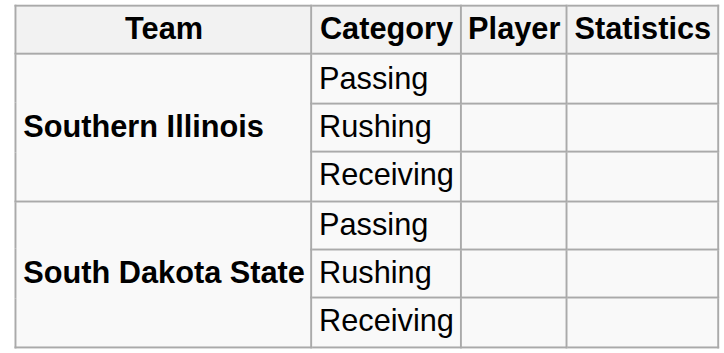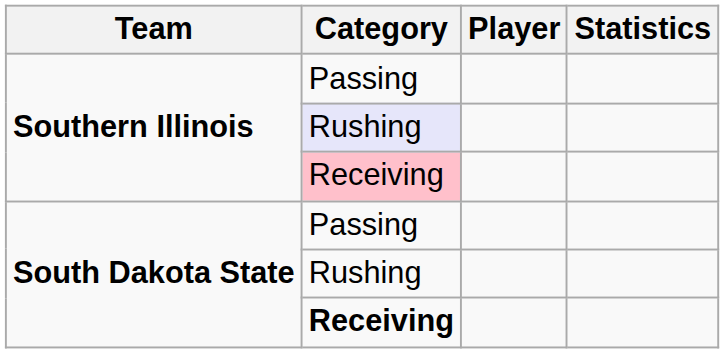(375, 127) no background -> (365, 127) lavender background
(387, 175) no background -> (376, 175) pink background
(387, 321) normal -> (381, 321) bold
